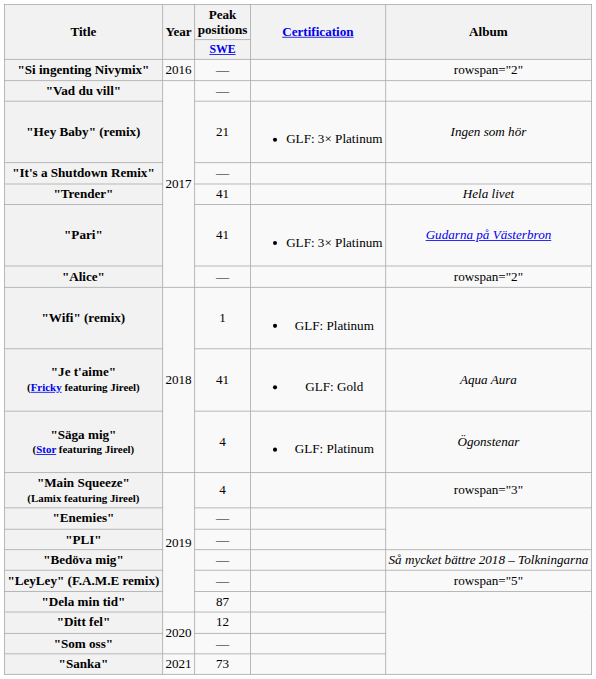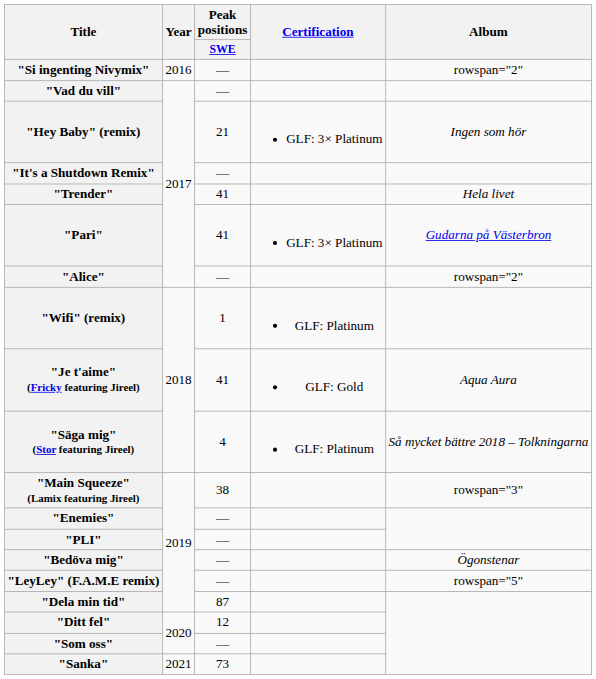(488, 441) Ögonstenar -> (488, 441) Så mycket bättre 2018 – Tolkningarna
(223, 490) 4 -> (223, 490) 38
(488, 560) Så mycket bättre 2018 – Tolkningarna -> (488, 560) Ögonstenar
